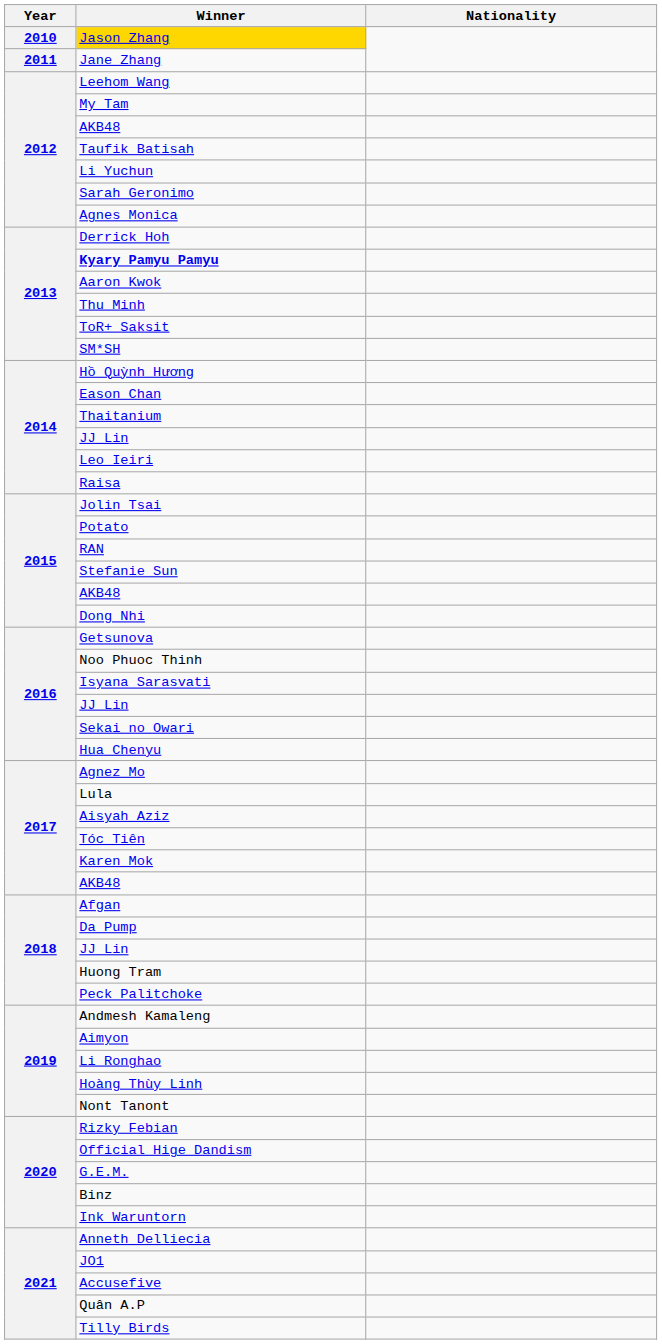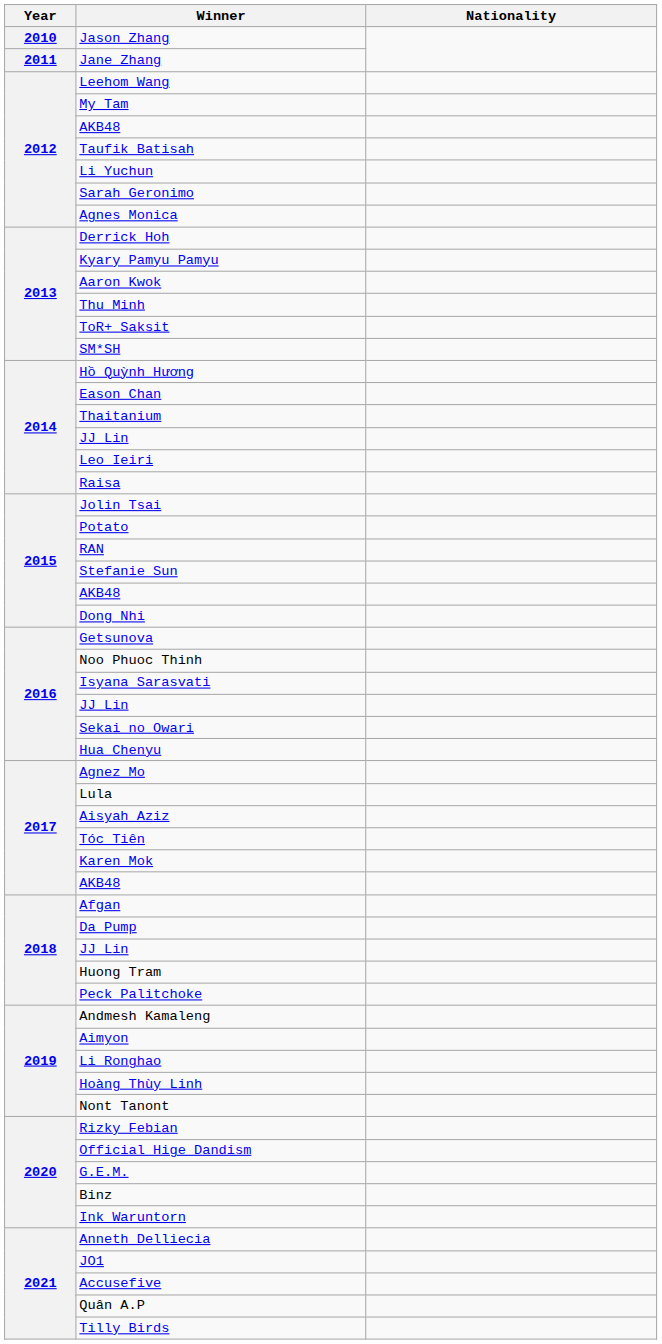(124, 38) gold background -> (124, 38) no background
(149, 260) bold -> (149, 260) normal
